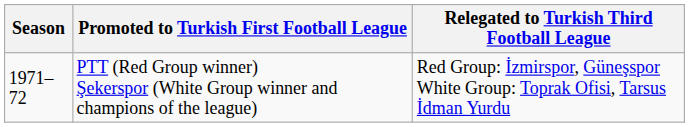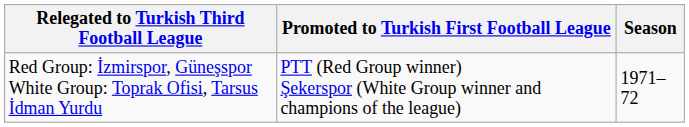columns swapped: (39, 28) <-> (549, 28)
